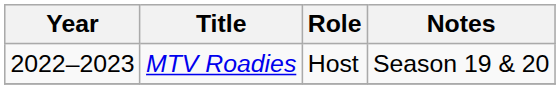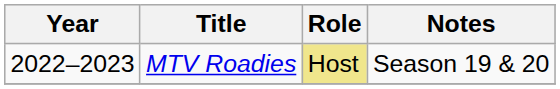(333, 63) no background -> (333, 63) khaki background
